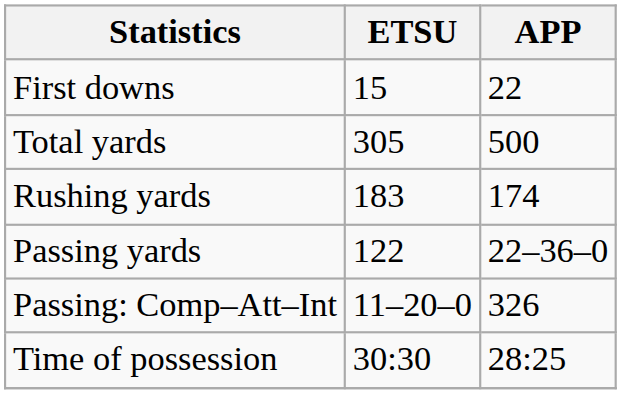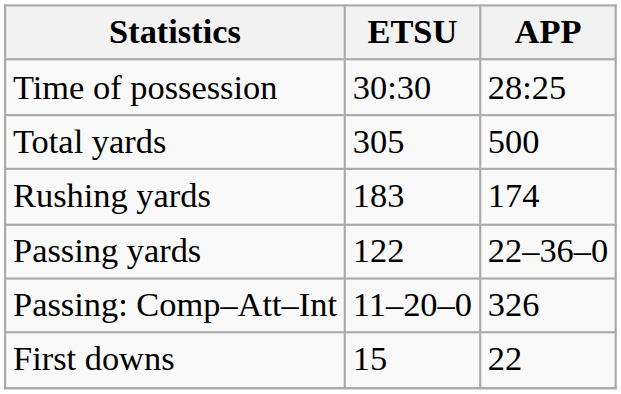rows swapped: (94, 86) <-> (145, 359)
